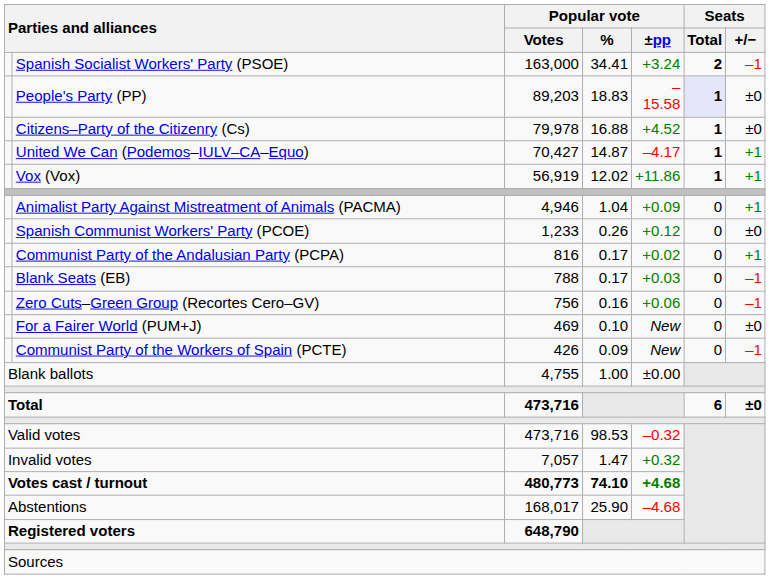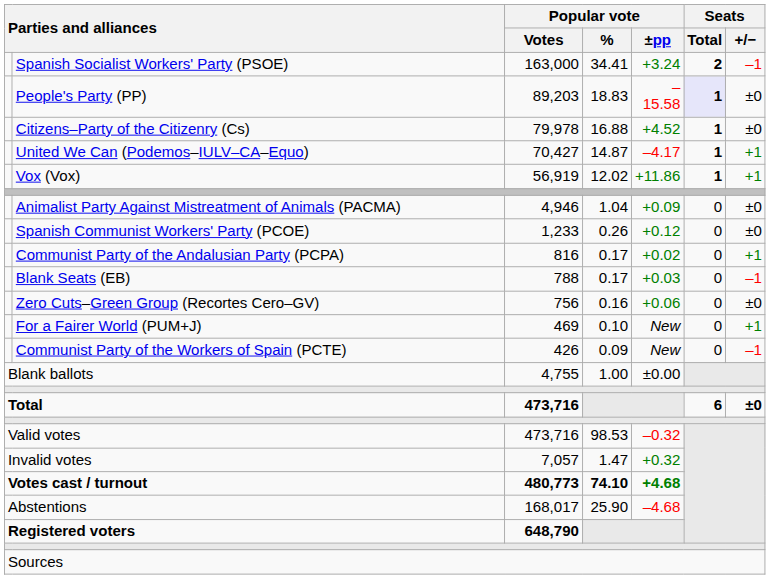(753, 207) +1 -> (754, 207) ±0
(754, 302) –1 -> (754, 302) ±0
(754, 326) ±0 -> (753, 326) +1
